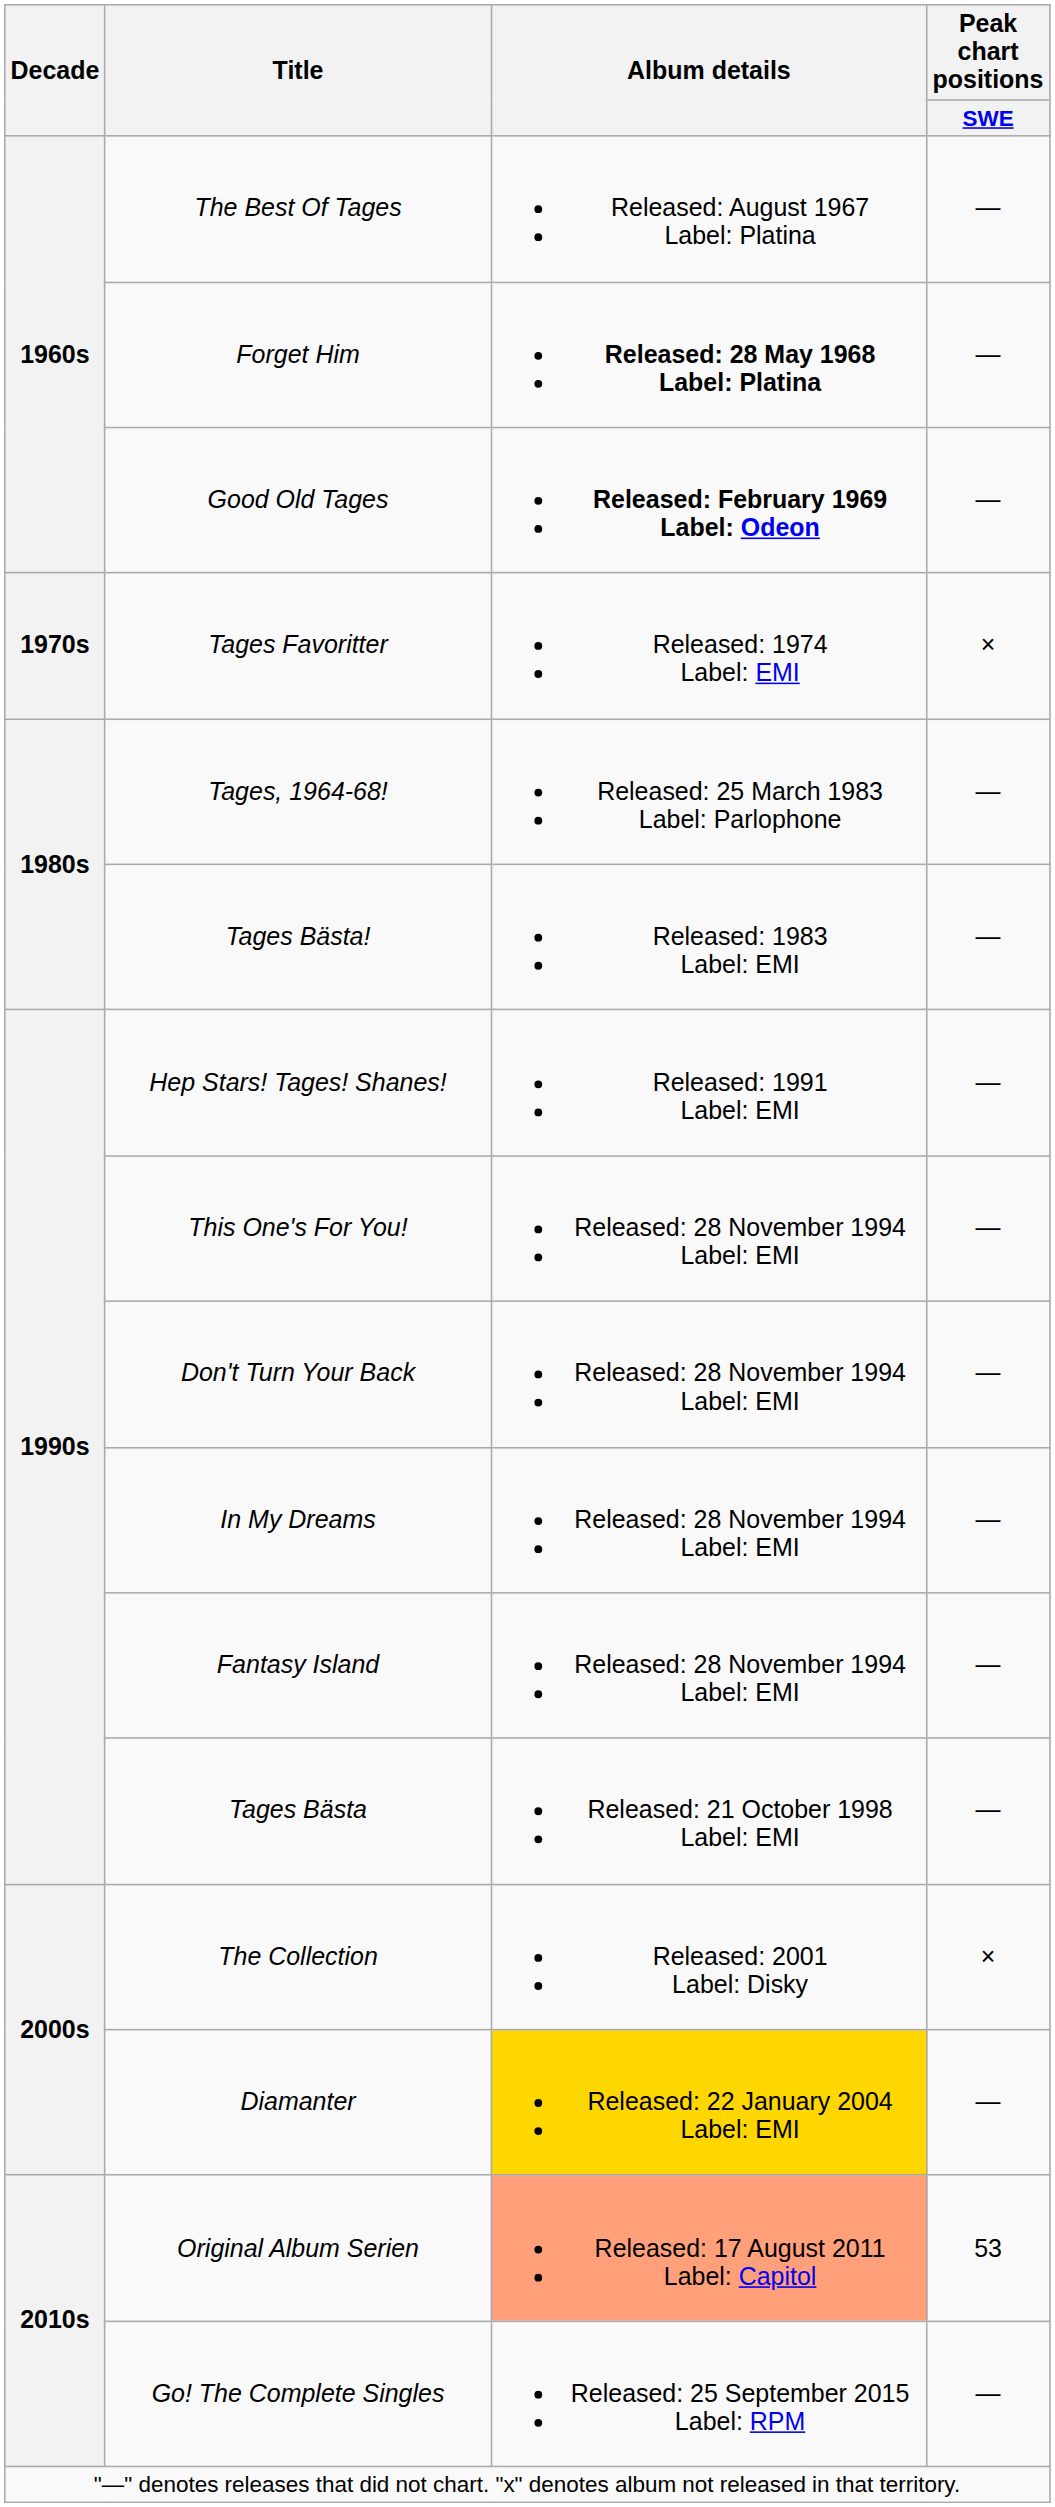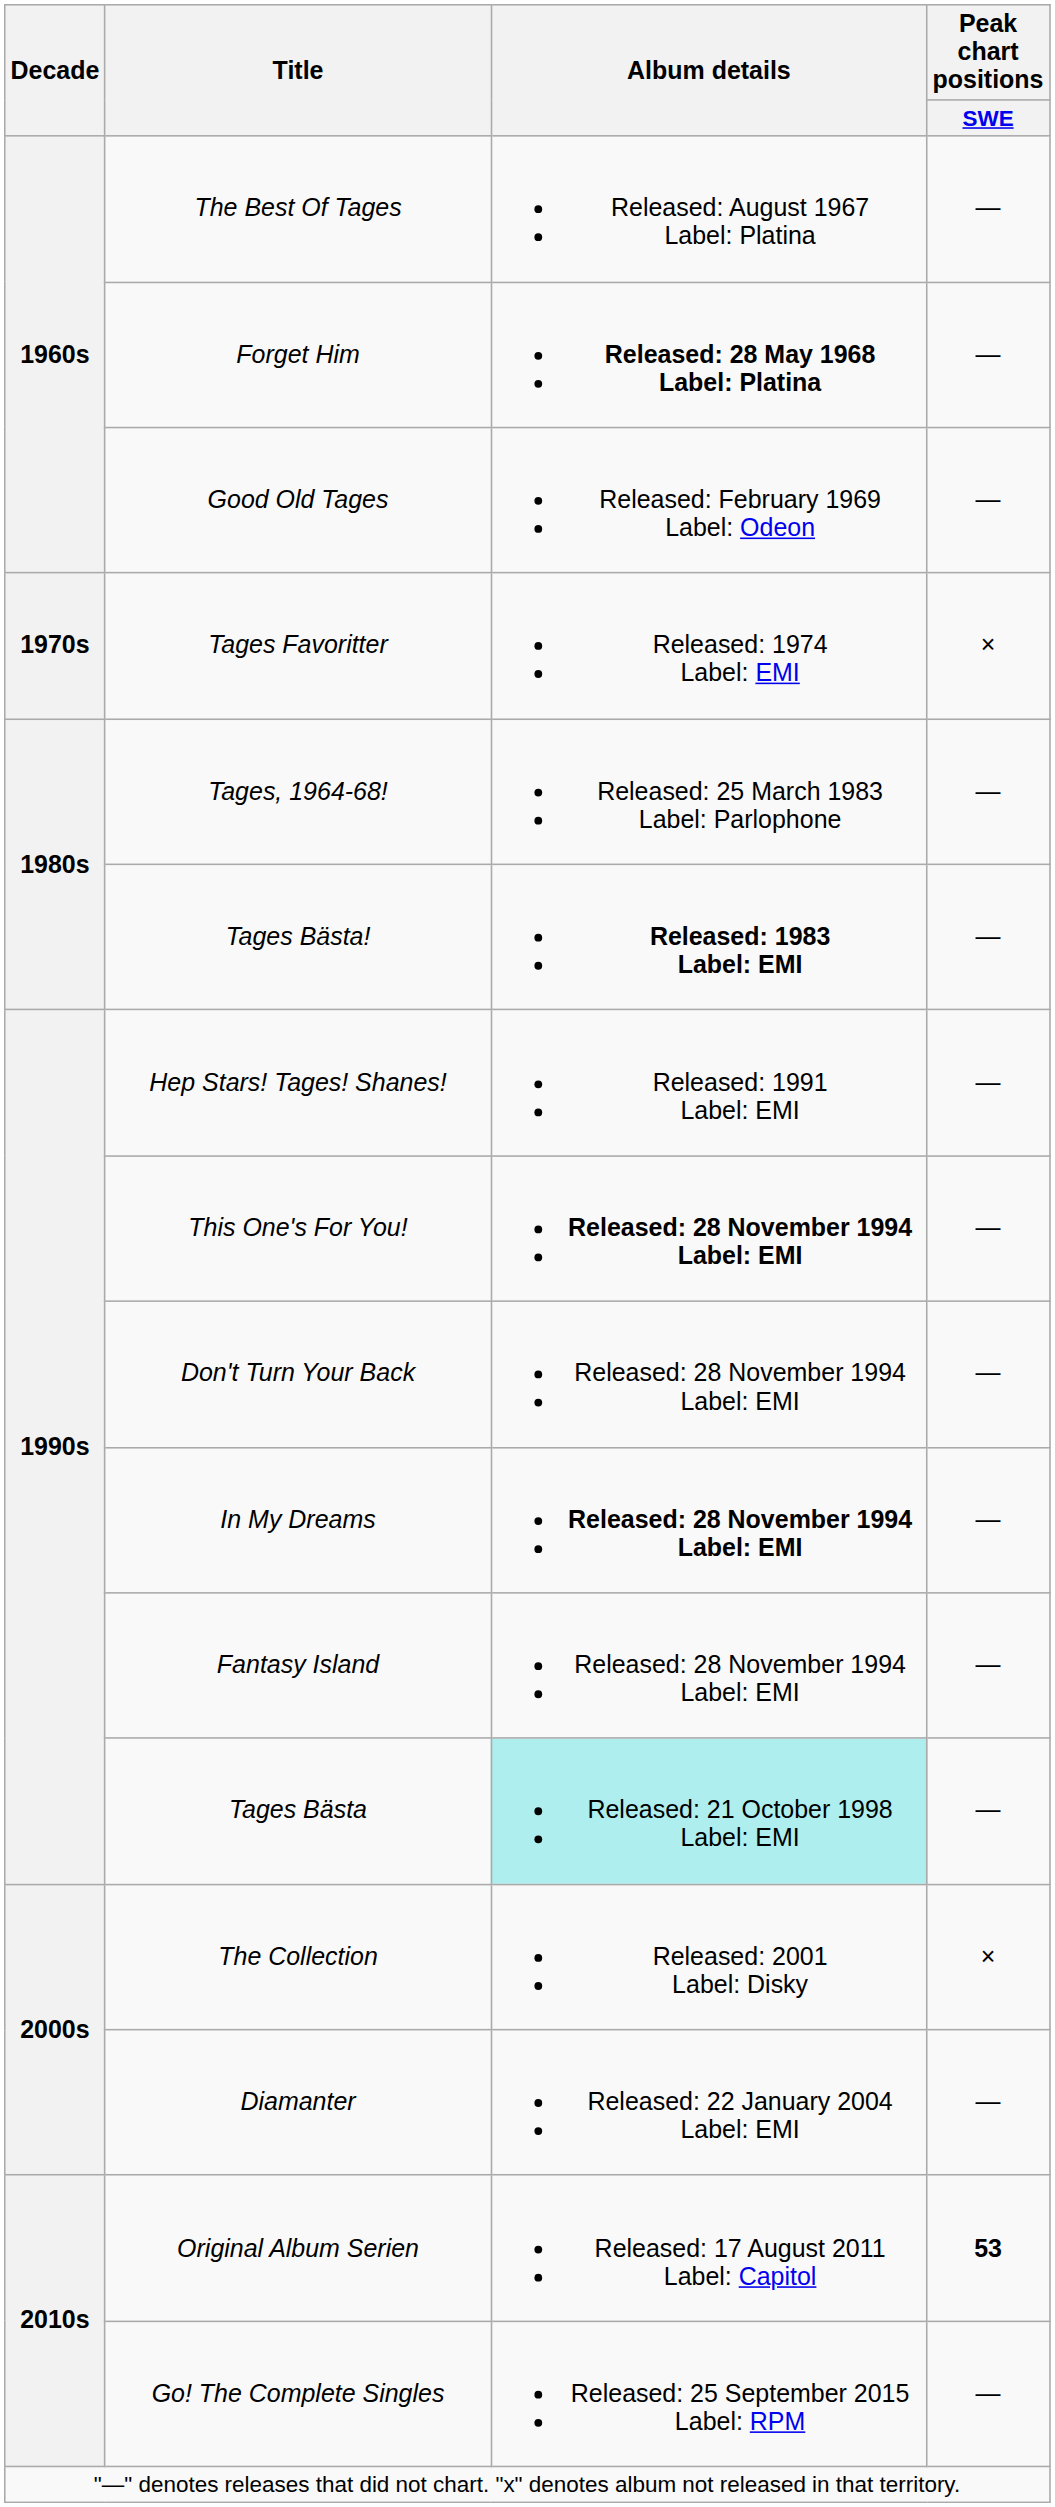(709, 514) bold -> (709, 514) normal
(709, 951) normal -> (709, 951) bold
(709, 1243) normal -> (709, 1243) bold
(709, 1534) normal -> (709, 1534) bold
(709, 1825) no background -> (709, 1825) paleturquoise background
(709, 2117) gold background -> (709, 2117) no background
(709, 2262) lightsalmon background -> (709, 2262) no background
(988, 2247) normal -> (988, 2247) bold
